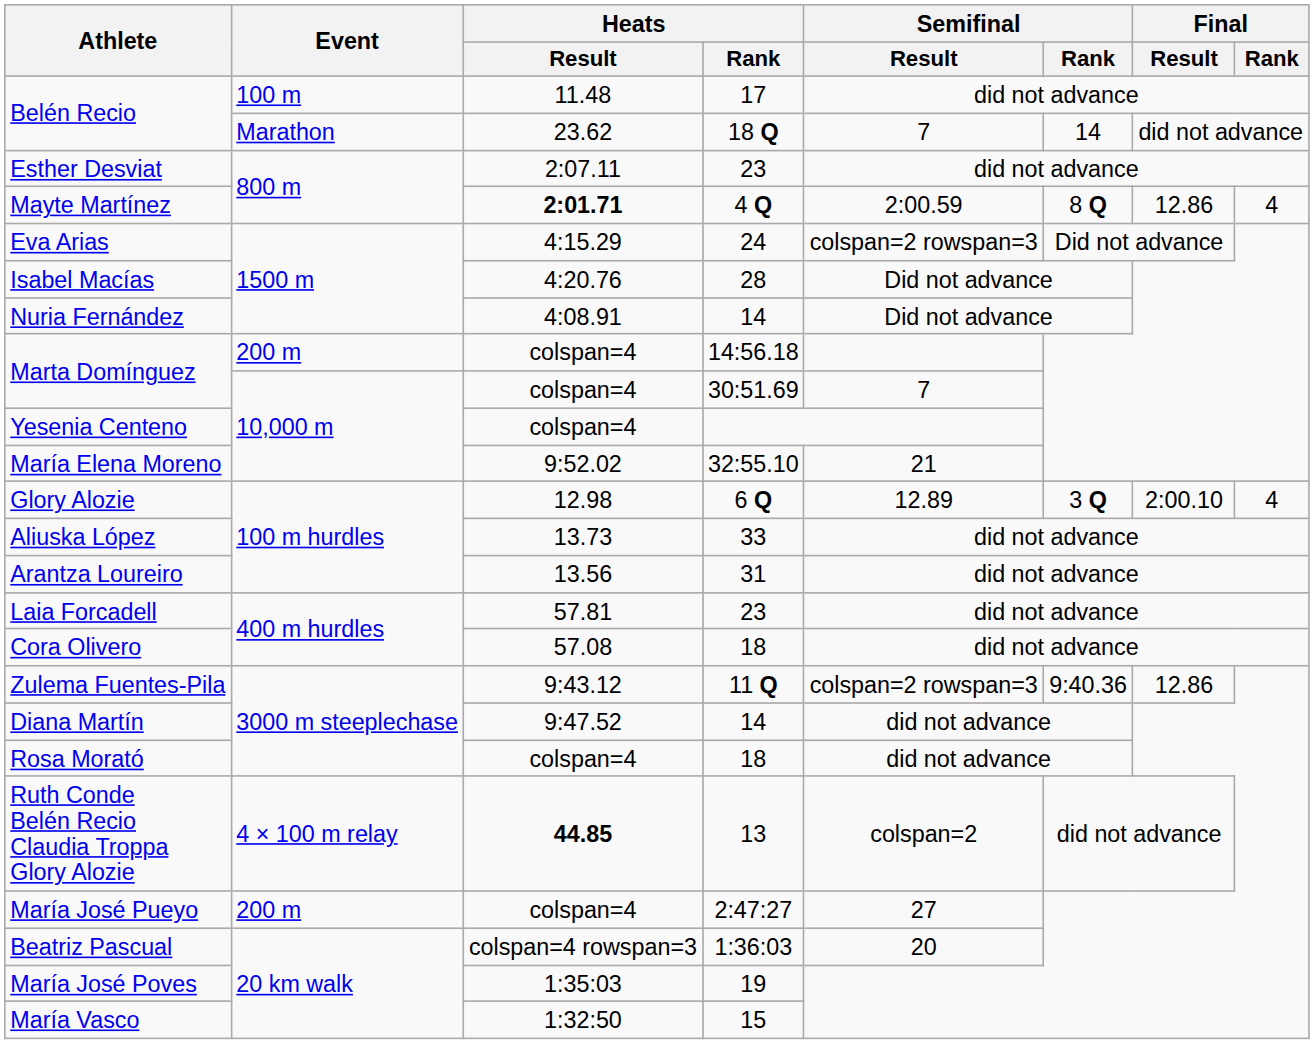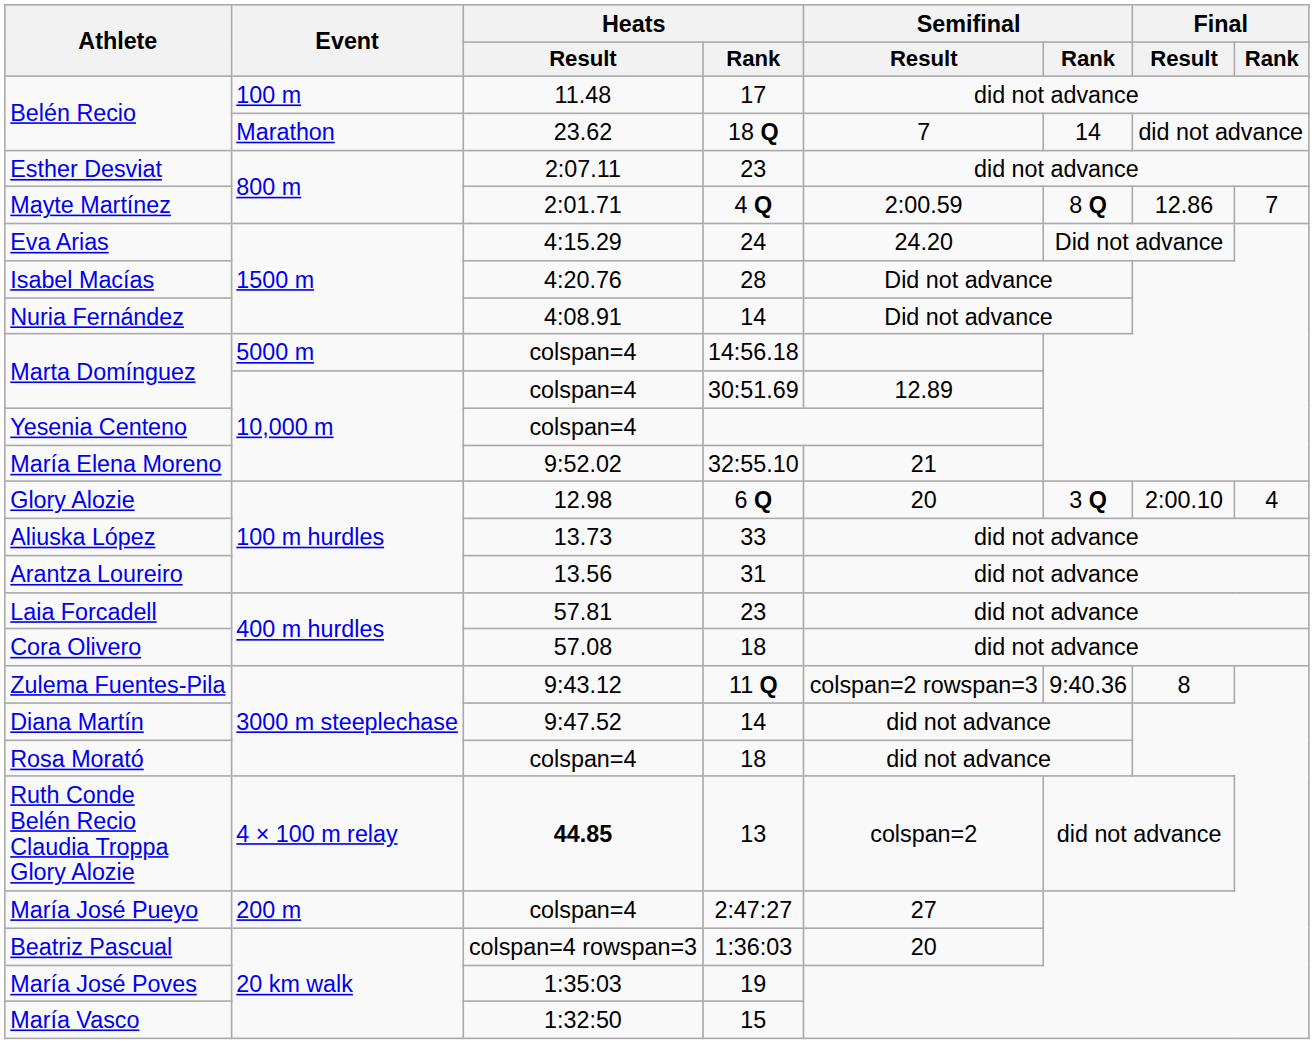(583, 206) bold -> (583, 206) normal
(1272, 206) 4 -> (1272, 206) 7
(924, 243) colspan=2 rowspan=3 -> (924, 243) 24.20
(269, 353) 200 m -> (275, 353) 5000 m
(924, 390) 7 -> (924, 390) 12.89
(924, 501) 12.89 -> (924, 501) 20
(1184, 685) 12.86 -> (1184, 685) 8
